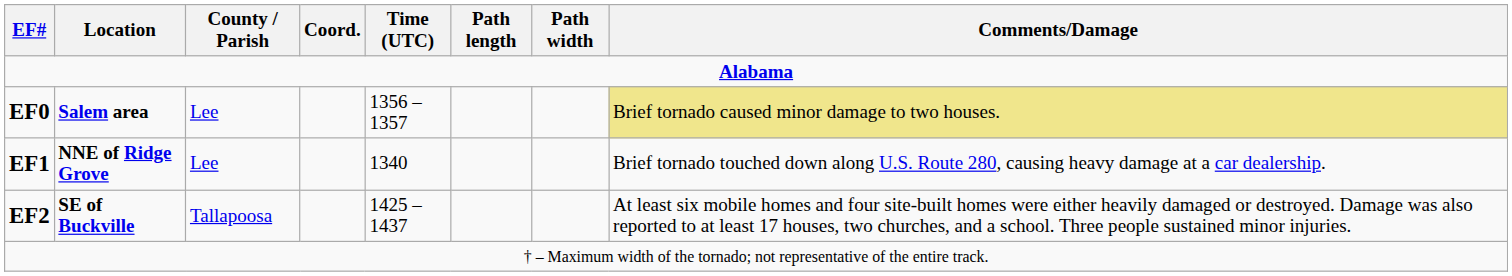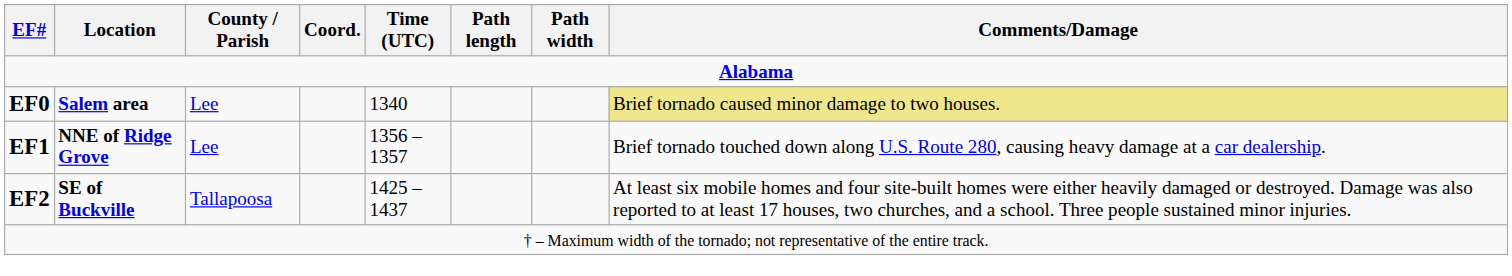(396, 112) 1356 – 1357 -> (389, 103) 1340
(389, 163) 1340 -> (396, 147) 1356 – 1357
